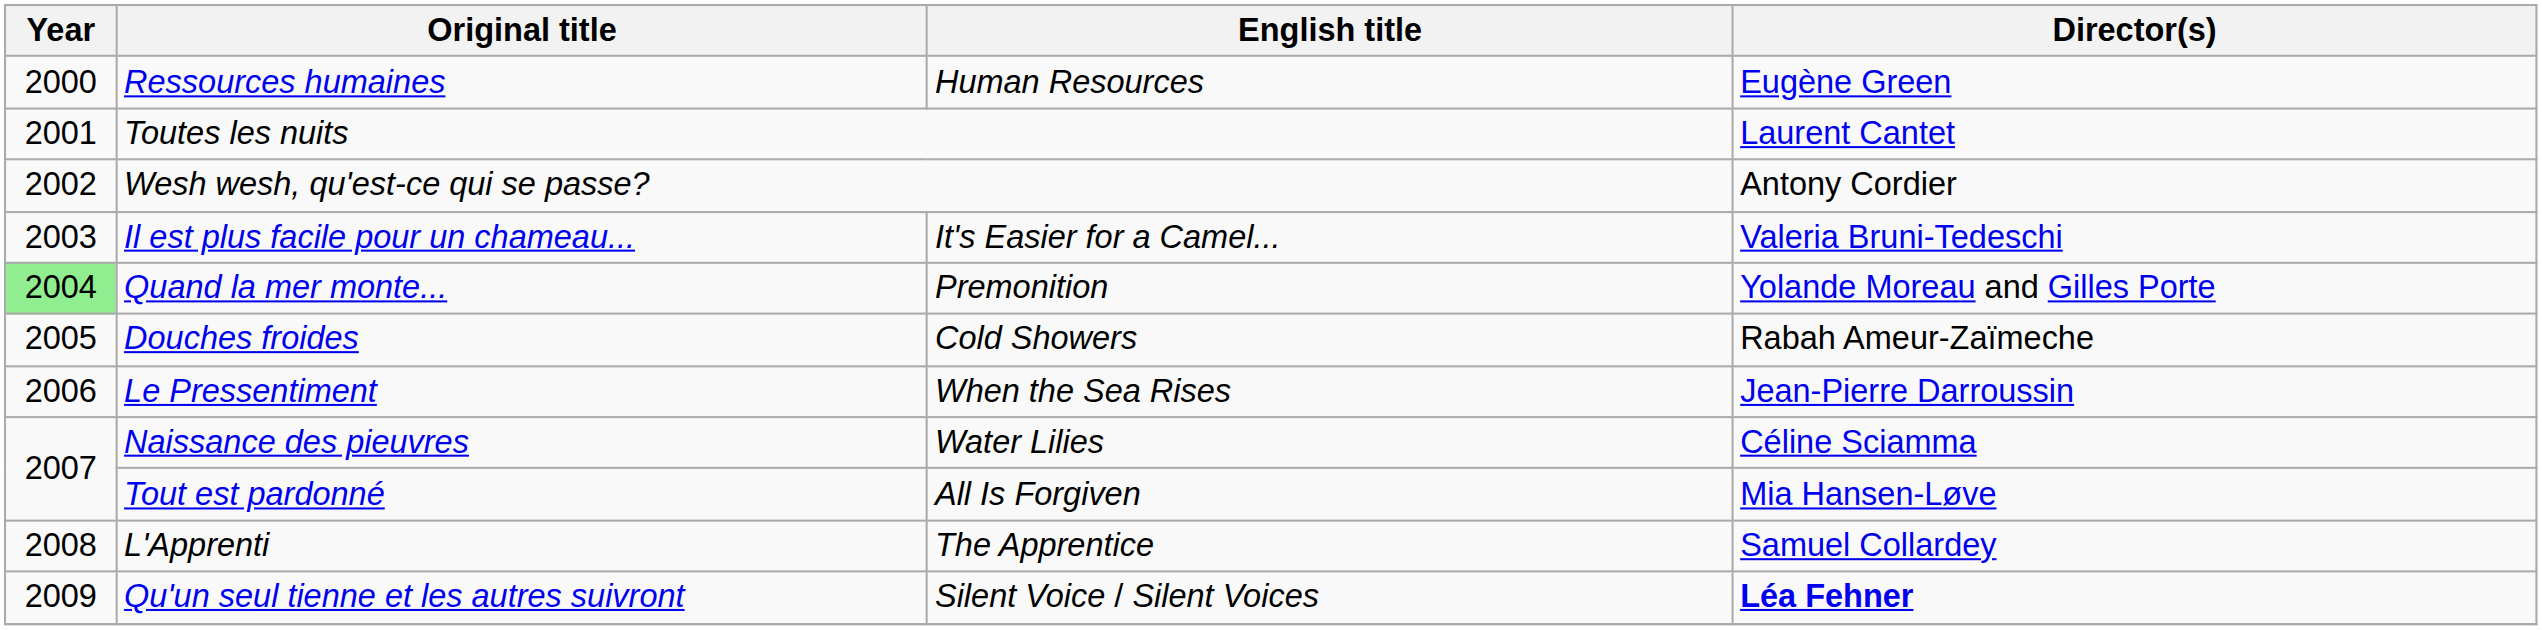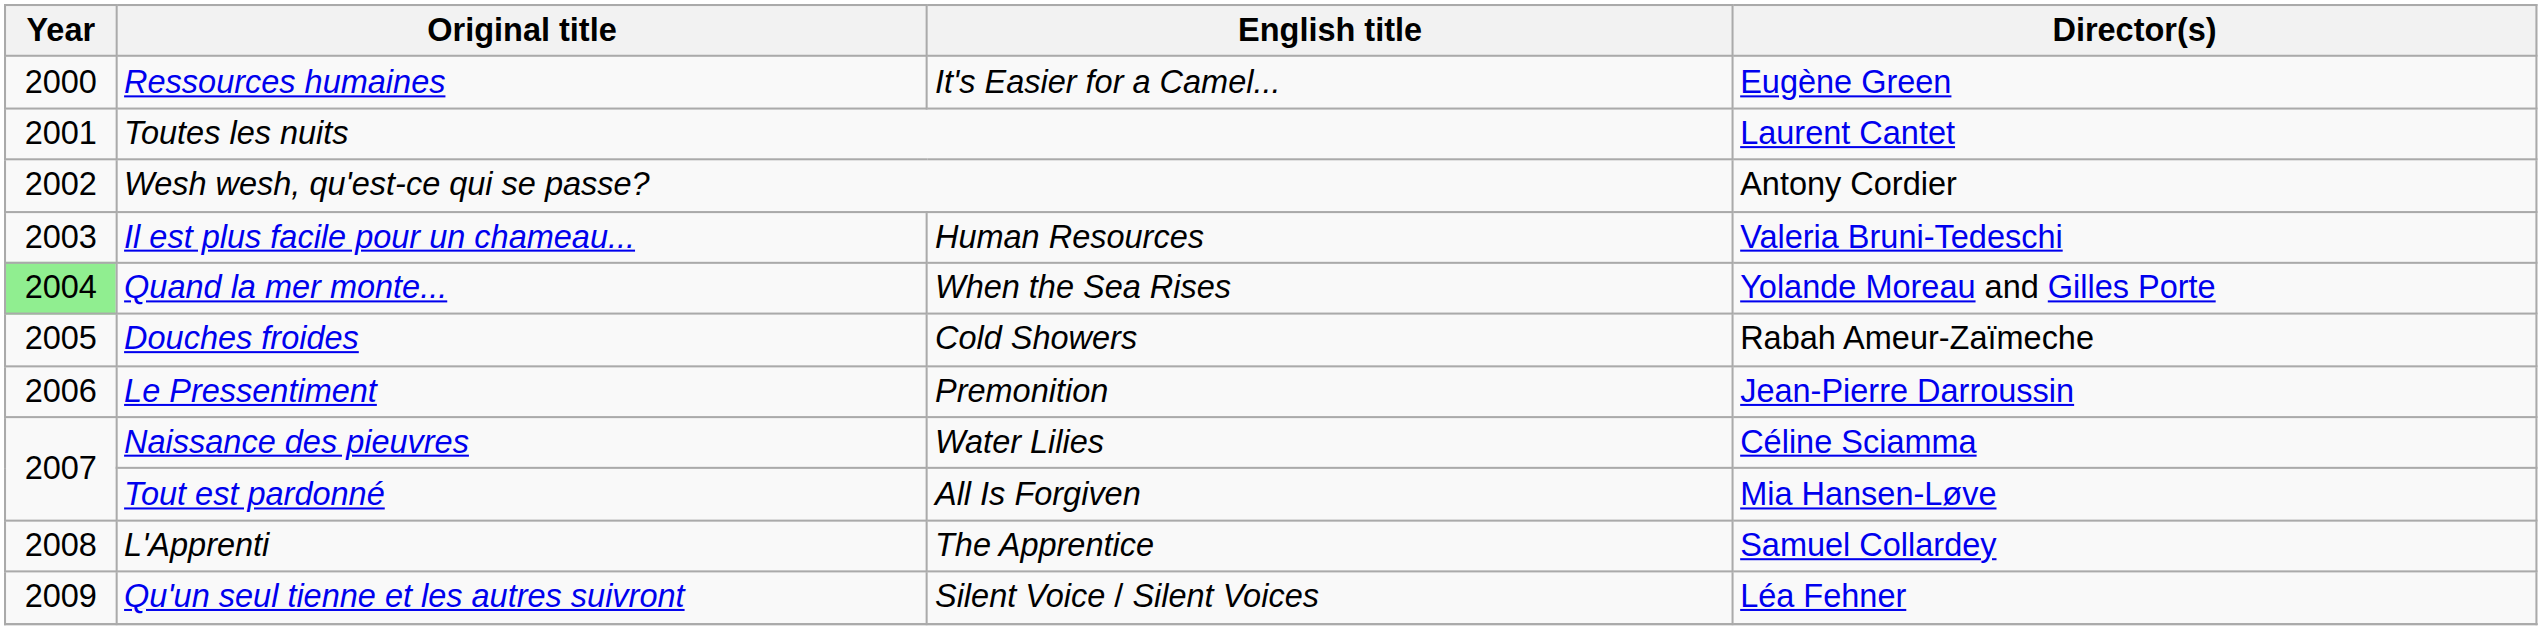(1069, 81) Human Resources -> (1108, 81) It's Easier for a Camel...
(1108, 236) It's Easier for a Camel... -> (1069, 236) Human Resources
(1022, 287) Premonition -> (1083, 287) When the Sea Rises
(1083, 390) When the Sea Rises -> (1022, 390) Premonition
(1827, 596) bold -> (1823, 596) normal
